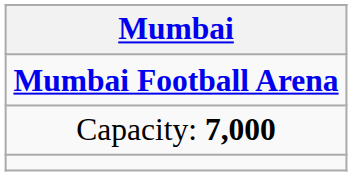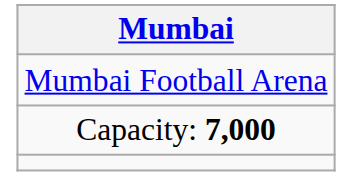(176, 79) bold -> (176, 79) normal
